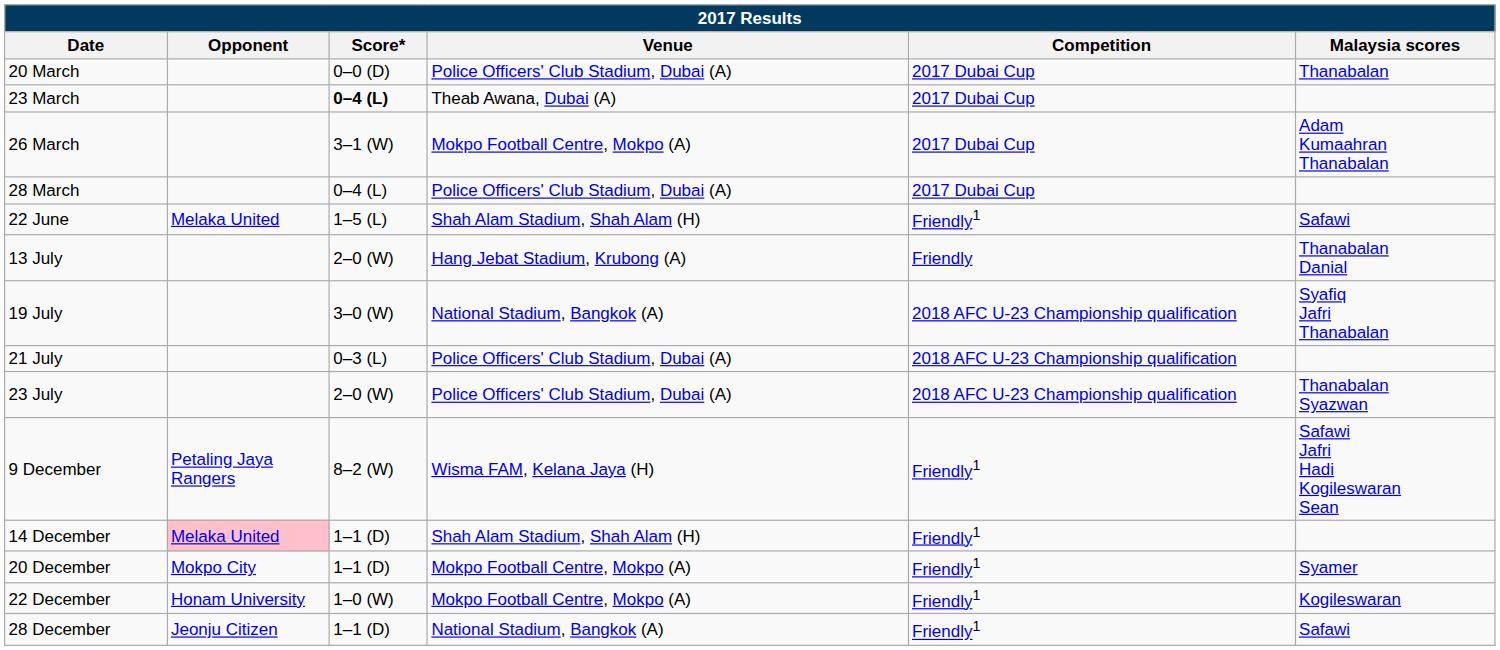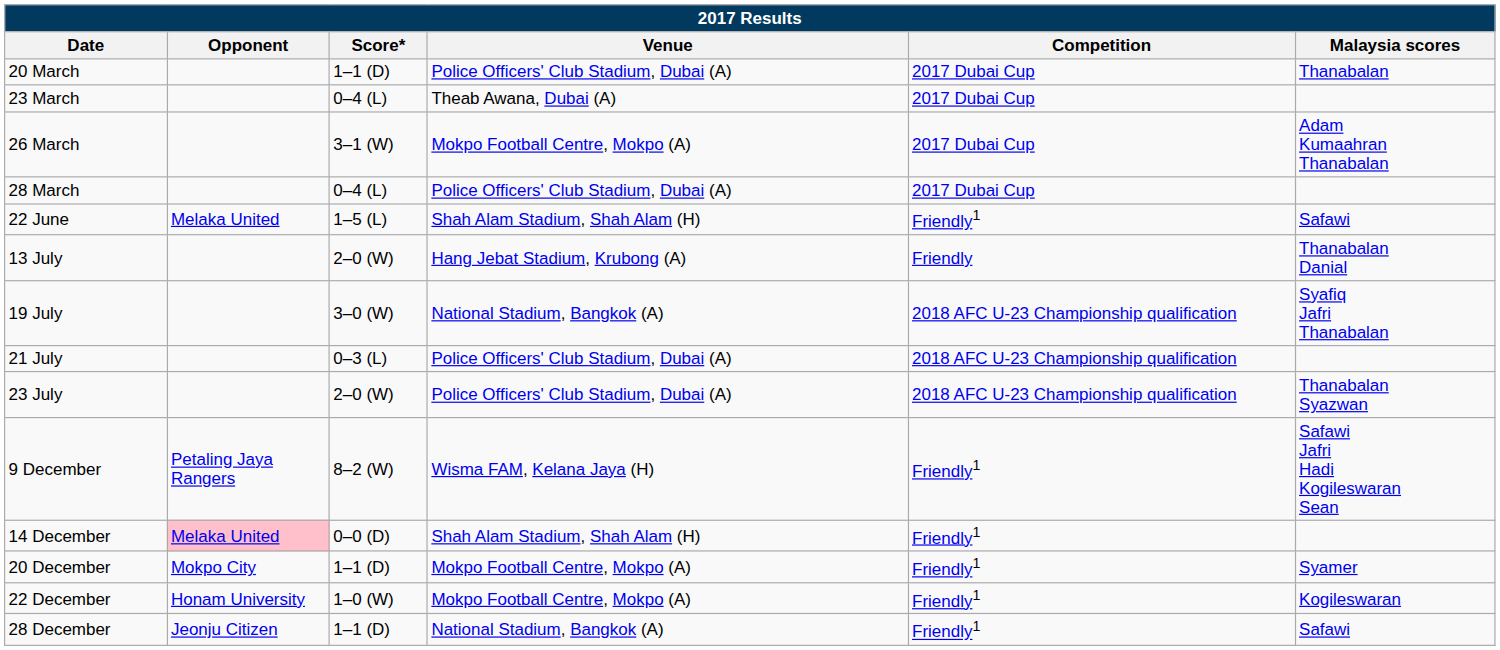(362, 72) 0–0 (D) -> (362, 72) 1–1 (D)
(361, 99) bold -> (360, 99) normal
(362, 536) 1–1 (D) -> (362, 536) 0–0 (D)
